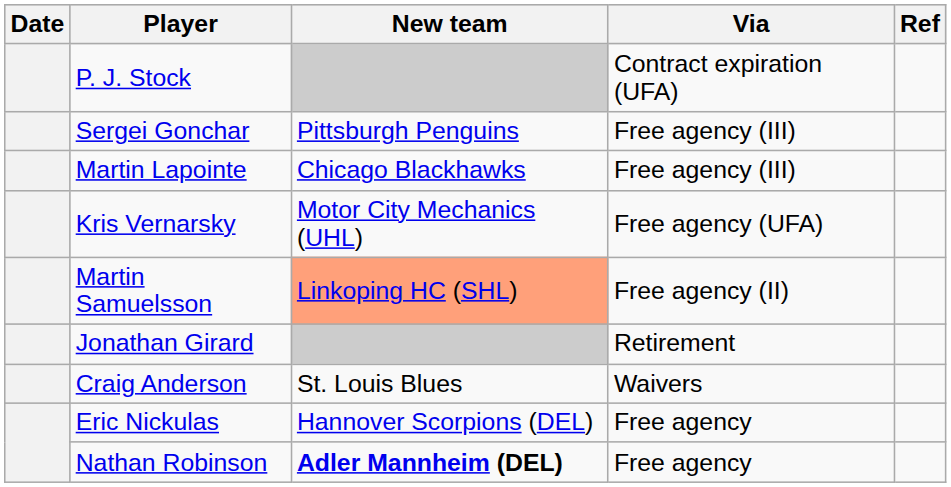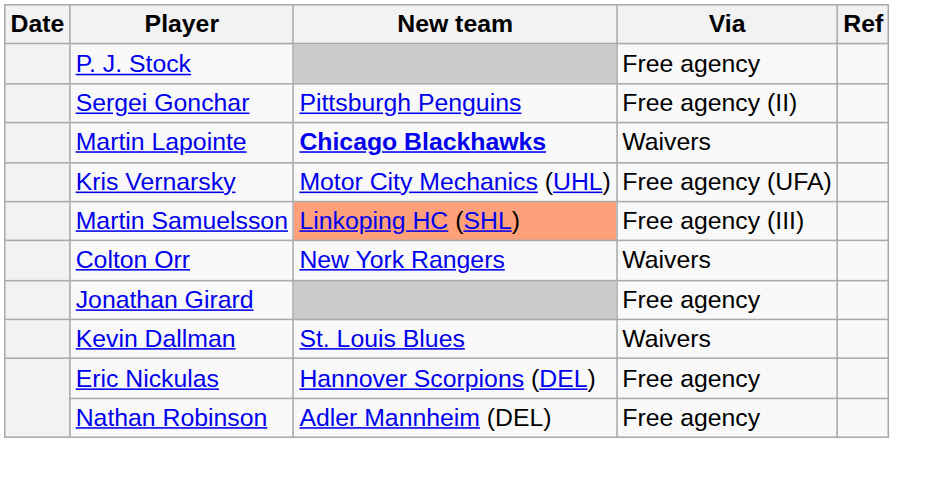(718, 77) Contract expiration (UFA) -> (691, 63) Free agency
(705, 130) Free agency (III) -> (710, 102) Free agency (II)
(411, 170) normal -> (423, 142) bold
(705, 170) Free agency (III) -> (667, 142) Waivers
(701, 290) Free agency (II) -> (713, 220) Free agency (III)
+ row: (133, 260)
(675, 343) Retirement -> (691, 299) Free agency
+ row: (156, 338)
- row: (161, 383)
(430, 461) bold -> (426, 417) normal
